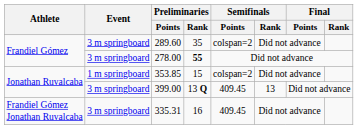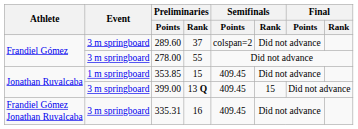(197, 43) 35 -> (197, 43) 37
(197, 58) bold -> (197, 58) normal
(233, 74) colspan=2 -> (233, 74) 409.45
(270, 90) 13 -> (270, 90) 15
